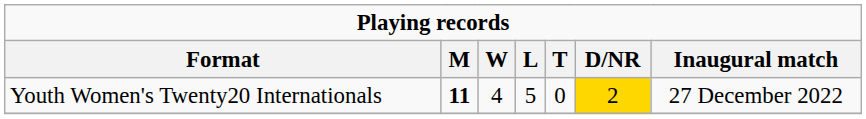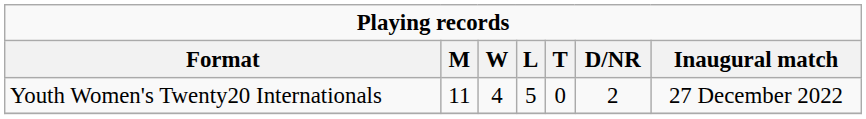(459, 95) bold -> (459, 95) normal
(613, 95) gold background -> (613, 95) no background
